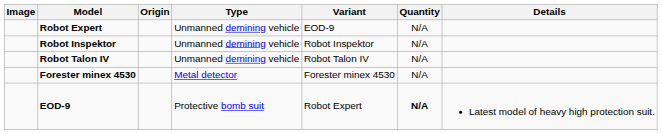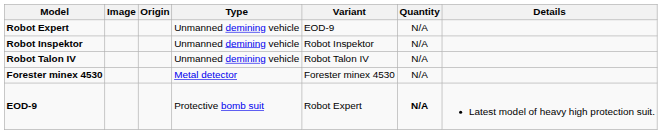columns swapped: (88, 12) <-> (21, 12)
